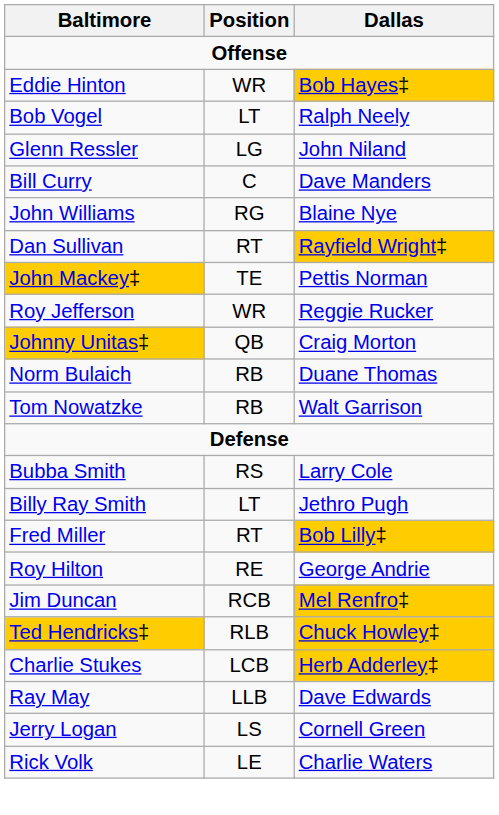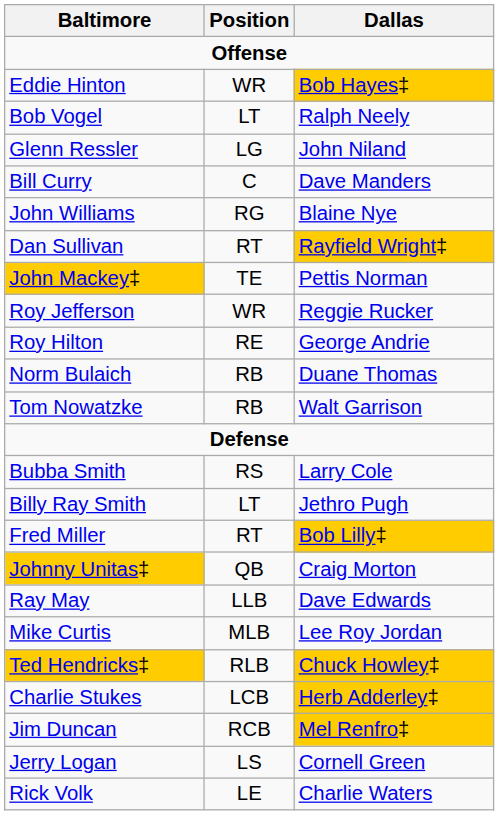rows swapped: (79, 342) <-> (56, 568)
rows swapped: (49, 697) <-> (63, 600)
+ row: (60, 632)
